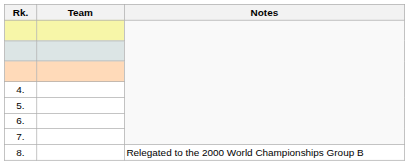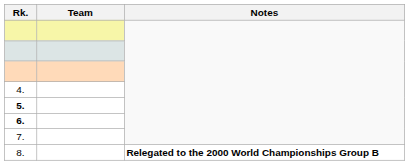(20, 106) normal -> (20, 106) bold
(20, 121) normal -> (20, 121) bold
(245, 153) normal -> (253, 153) bold
